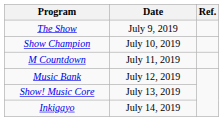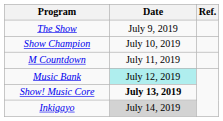(153, 76) no background -> (153, 76) paleturquoise background
(153, 92) normal -> (153, 92) bold
(153, 108) no background -> (153, 108) lightgrey background
